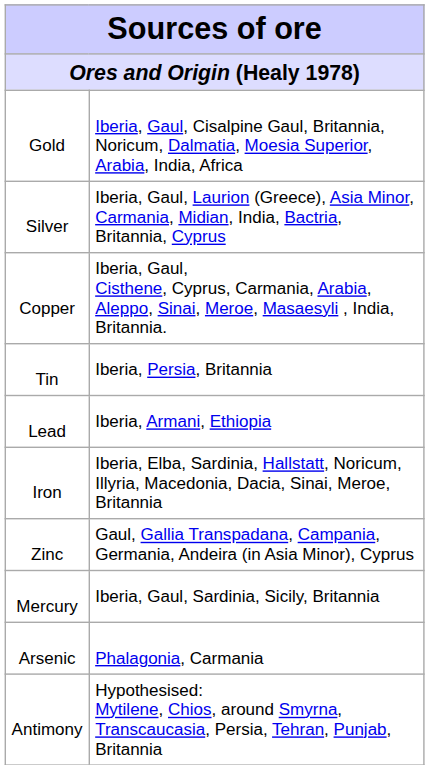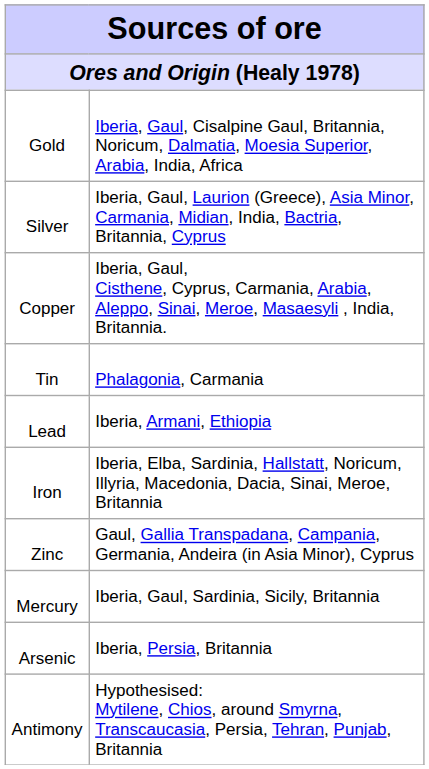(184, 369) Iberia, Persia, Britannia -> (179, 379) Phalagonia, Carmania
(179, 657) Phalagonia, Carmania -> (184, 648) Iberia, Persia, Britannia
